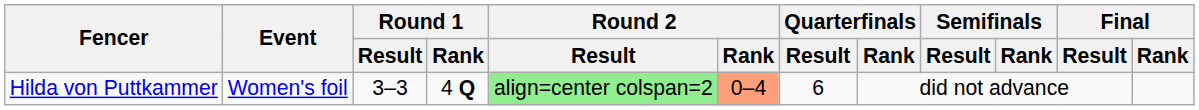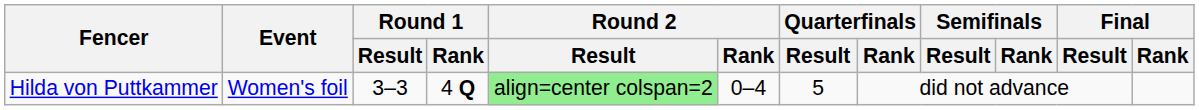(748, 89) lightsalmon background -> (748, 89) no background
(818, 89) 6 -> (818, 89) 5
